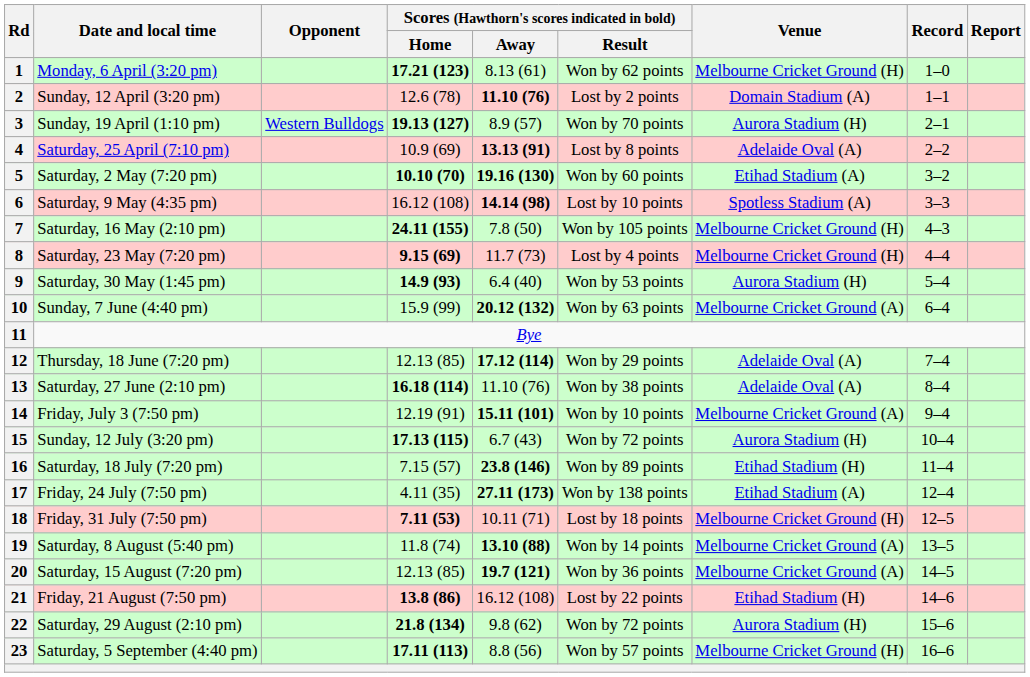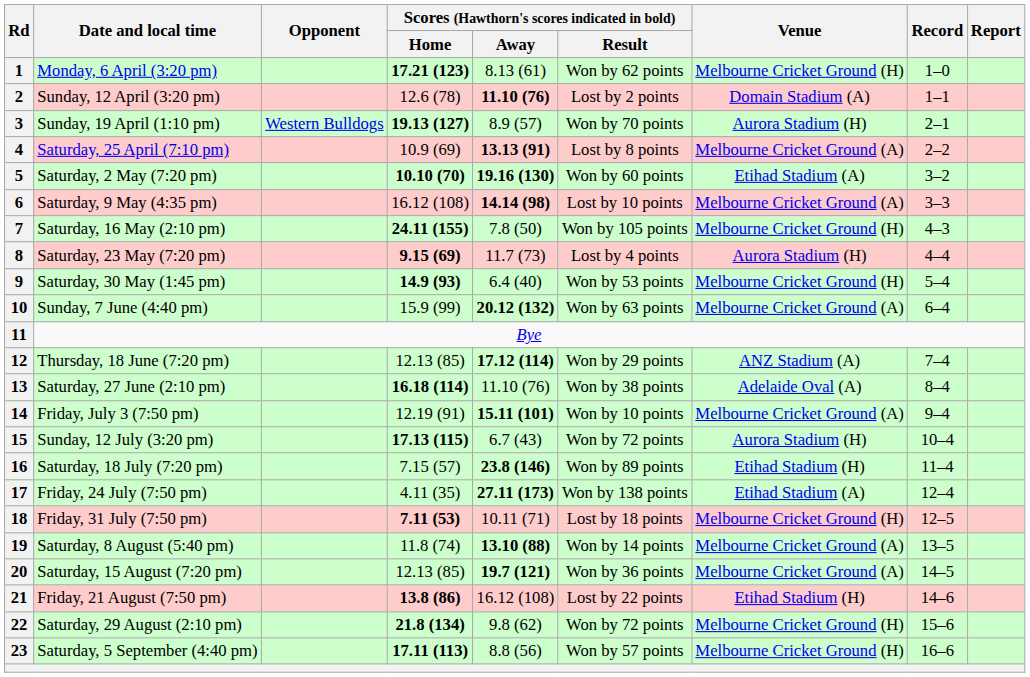(800, 149) Adelaide Oval (A) -> (800, 149) Melbourne Cricket Ground (A)
(800, 202) Spotless Stadium (A) -> (800, 202) Melbourne Cricket Ground (A)
(800, 255) Melbourne Cricket Ground (H) -> (800, 255) Aurora Stadium (H)
(800, 281) Aurora Stadium (H) -> (800, 281) Melbourne Cricket Ground (H)
(800, 360) Adelaide Oval (A) -> (800, 360) ANZ Stadium (A)
(800, 624) Aurora Stadium (H) -> (800, 624) Melbourne Cricket Ground (H)
